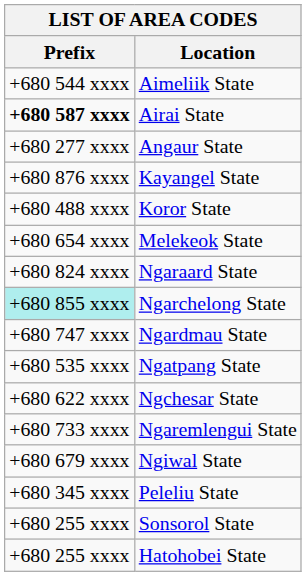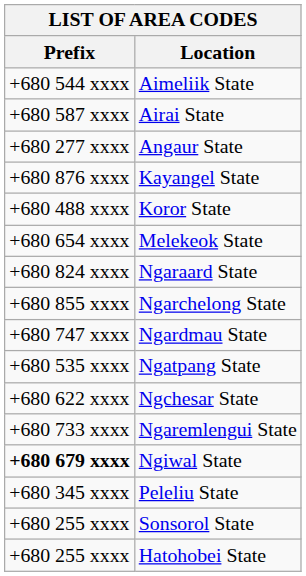(69, 114) bold -> (69, 114) normal
(69, 303) paleturquoise background -> (69, 303) no background
(69, 460) normal -> (69, 460) bold
